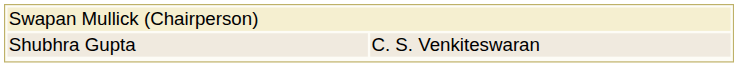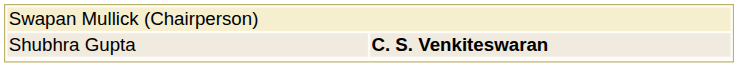(456, 44) normal -> (460, 44) bold
